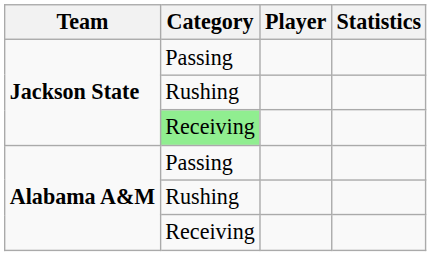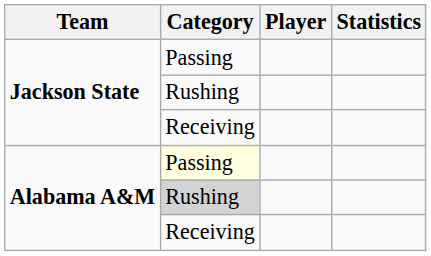(210, 127) lightgreen background -> (210, 127) no background
(199, 162) no background -> (199, 162) lightyellow background
(202, 197) no background -> (202, 197) lightgrey background
